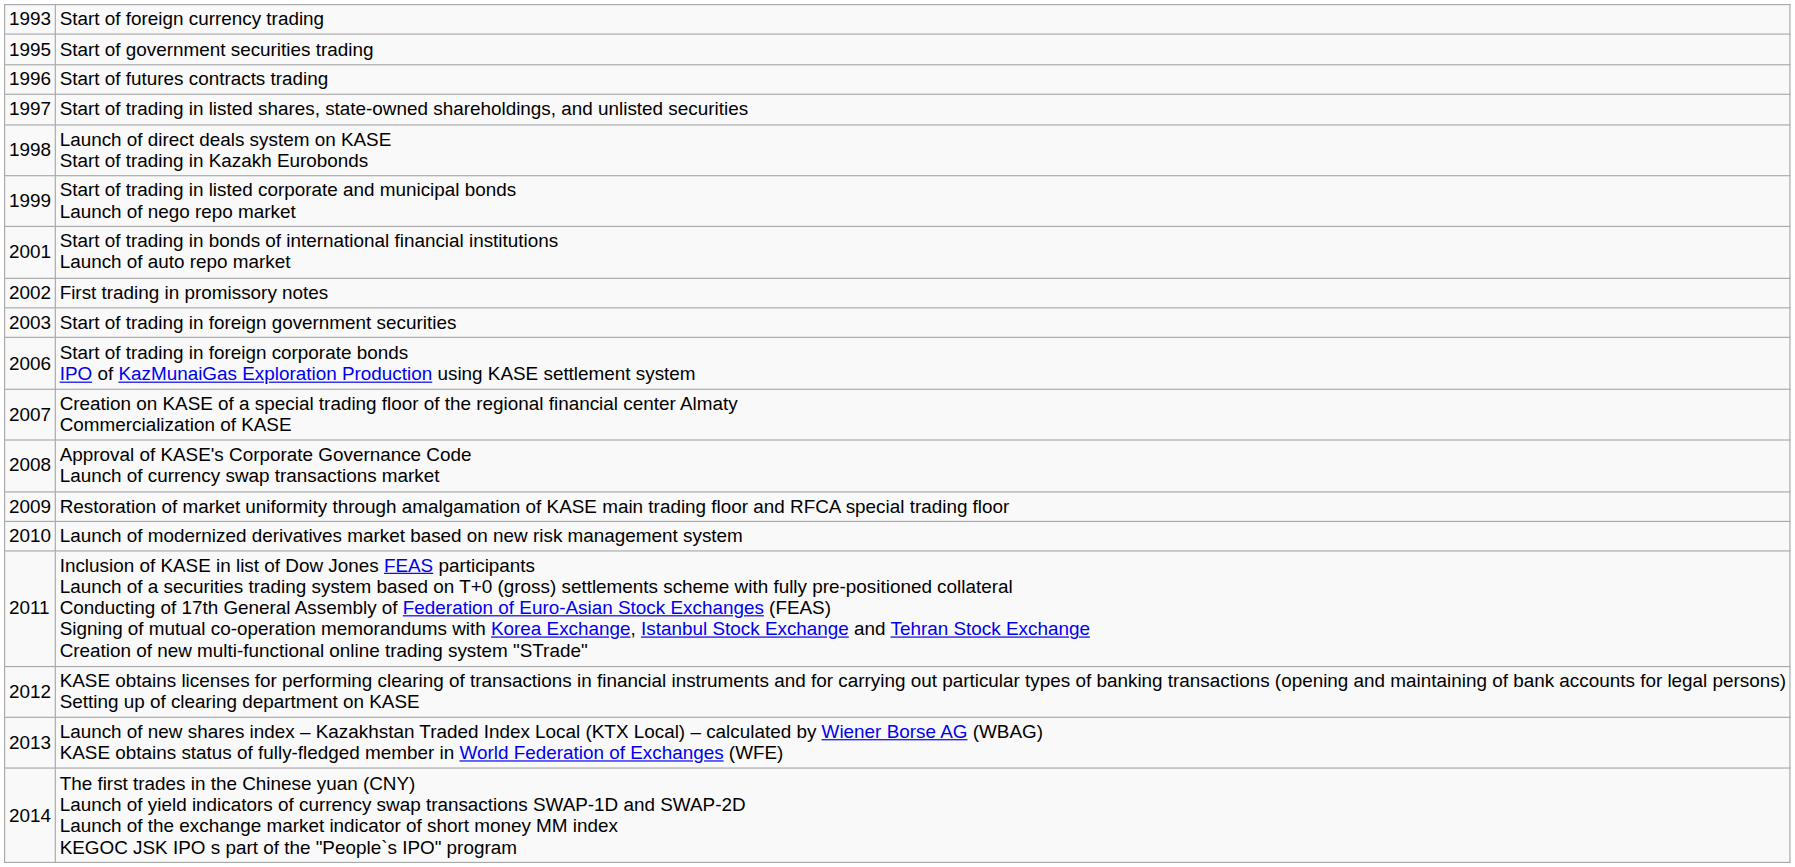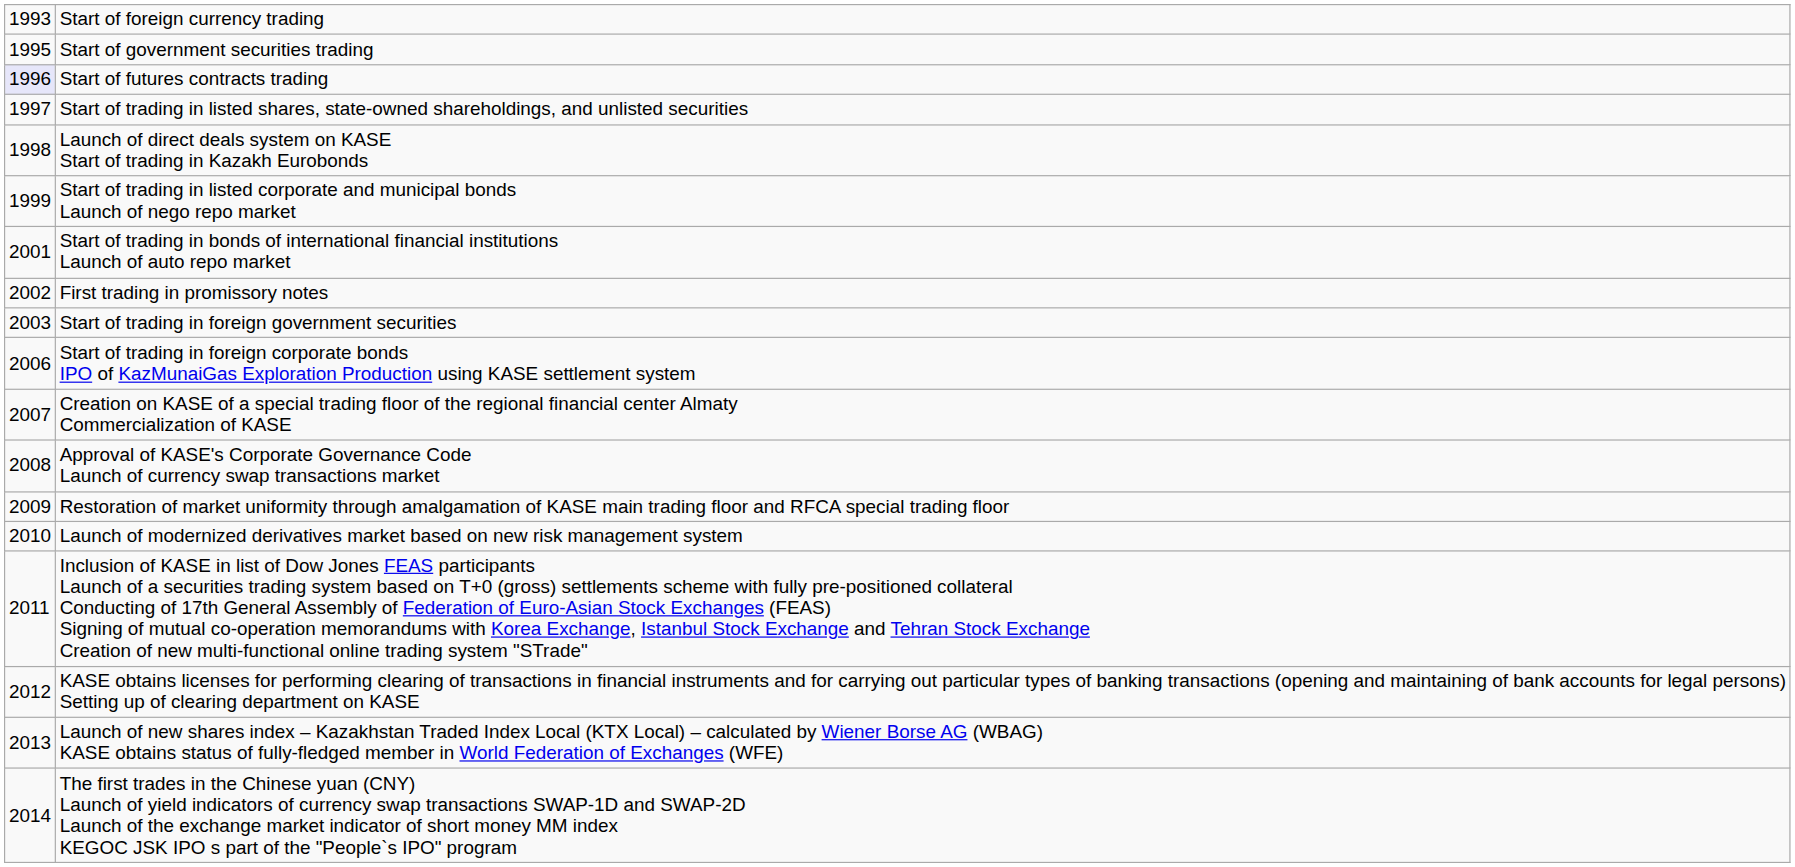(30, 79) no background -> (30, 79) lavender background
